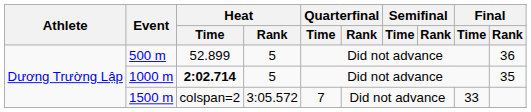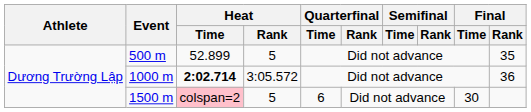(507, 56) 36 -> (507, 56) 35
(272, 77) 5 -> (272, 77) 3:05.572
(507, 77) 35 -> (507, 77) 36
(210, 98) no background -> (210, 98) pink background
(272, 98) 3:05.572 -> (272, 98) 5
(321, 98) 7 -> (321, 98) 6
(472, 98) 33 -> (472, 98) 30
